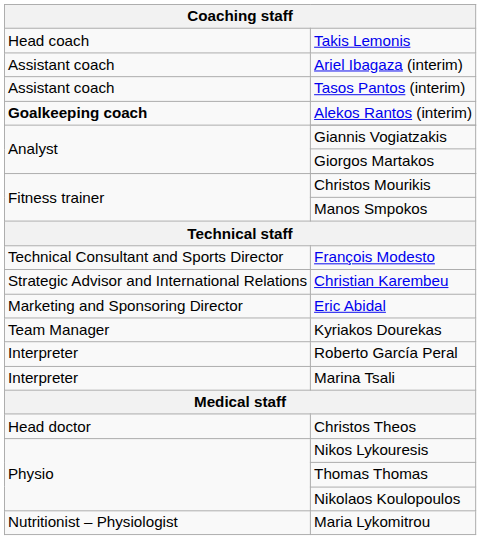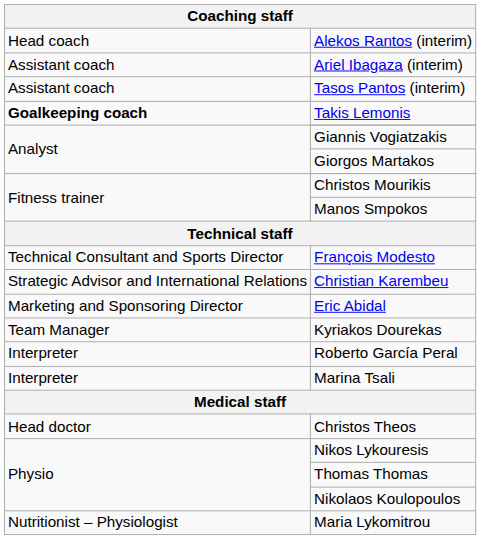(362, 40) Takis Lemonis -> (393, 40) Alekos Rantos (interim)
(393, 112) Alekos Rantos (interim) -> (362, 112) Takis Lemonis
